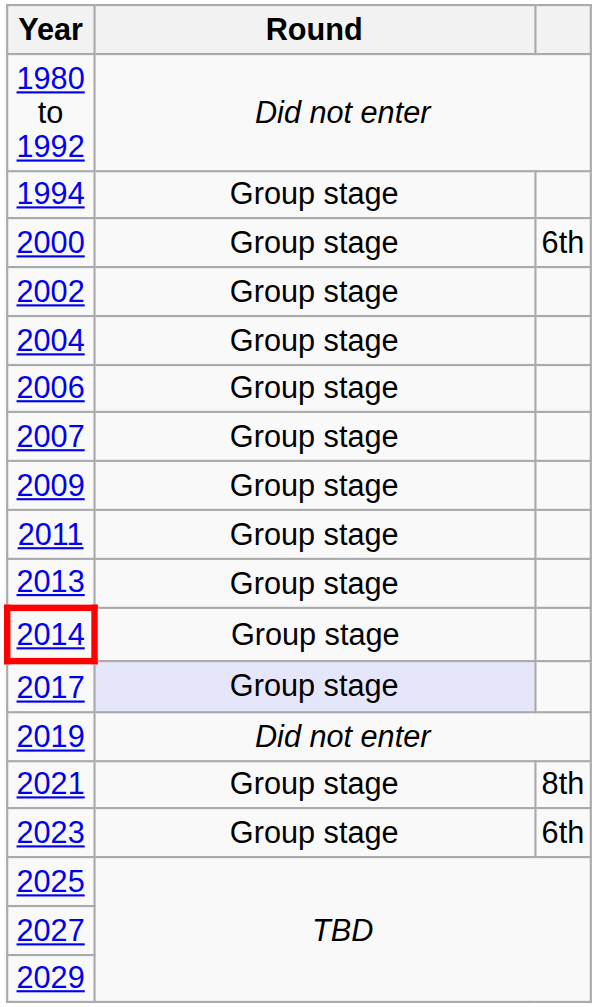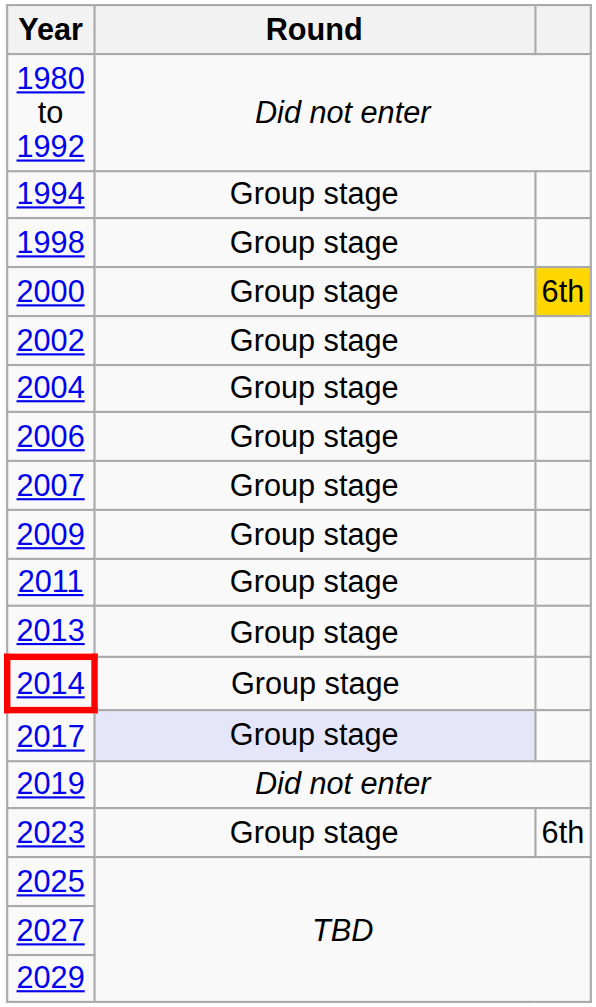+ row: (51, 243)
(563, 243) no background -> (563, 292) gold background
- row: (51, 785)
